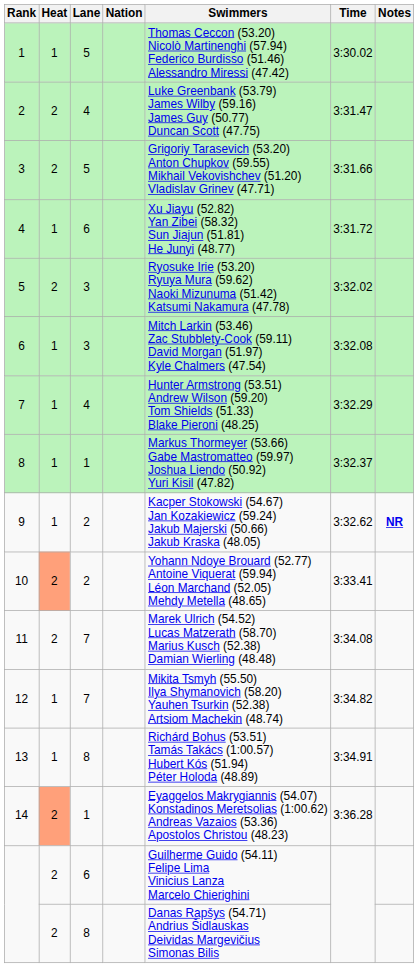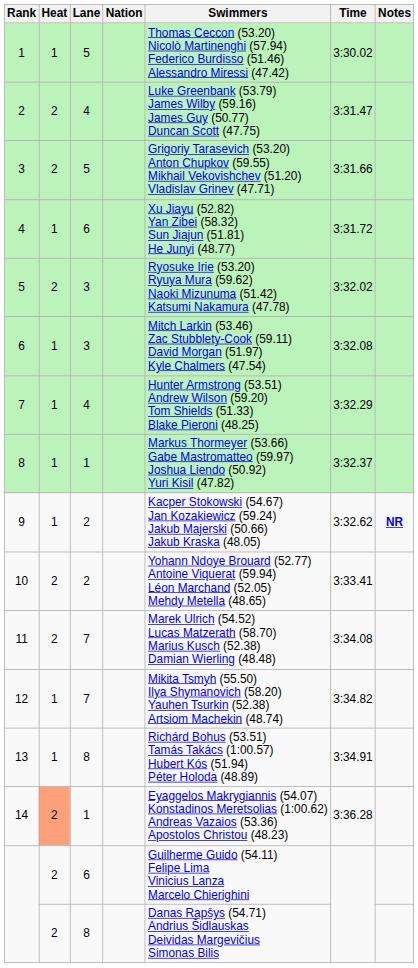(54, 581) lightsalmon background -> (54, 581) no background
